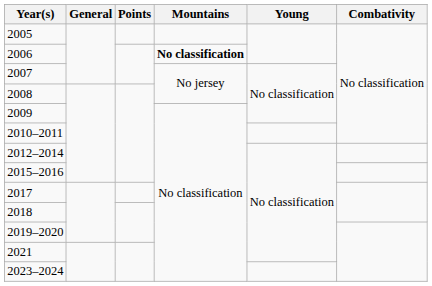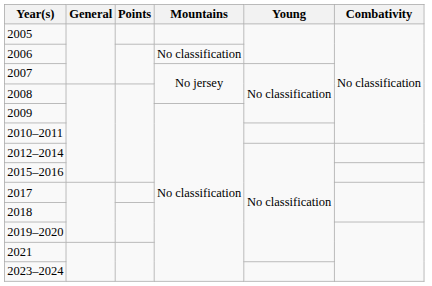(200, 53) bold -> (199, 53) normal
